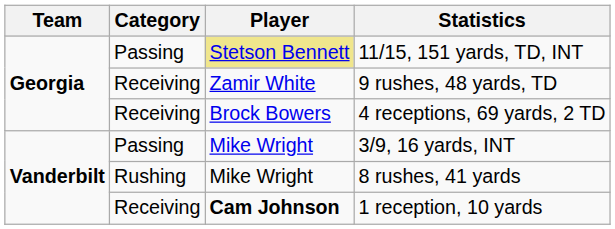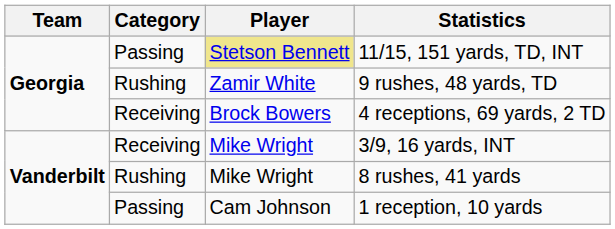(157, 83) Receiving -> (150, 83) Rushing
(149, 145) Passing -> (157, 145) Receiving
(157, 208) Receiving -> (149, 208) Passing
(275, 208) bold -> (270, 208) normal
